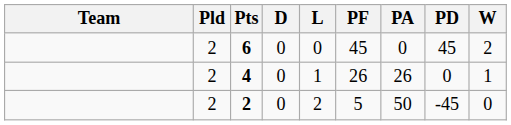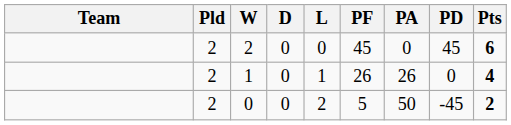columns swapped: (488, 18) <-> (246, 18)
